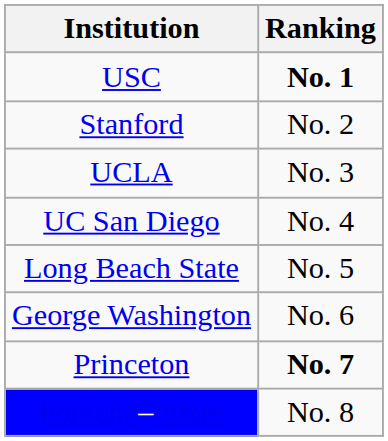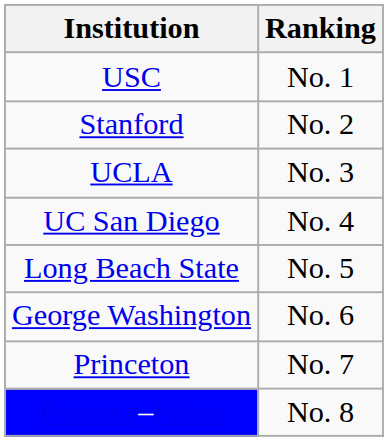(320, 76) bold -> (320, 76) normal
(320, 364) bold -> (320, 364) normal
